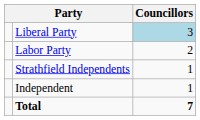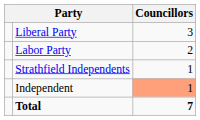(190, 32) lightblue background -> (190, 32) no background
(190, 87) no background -> (190, 87) lightsalmon background
